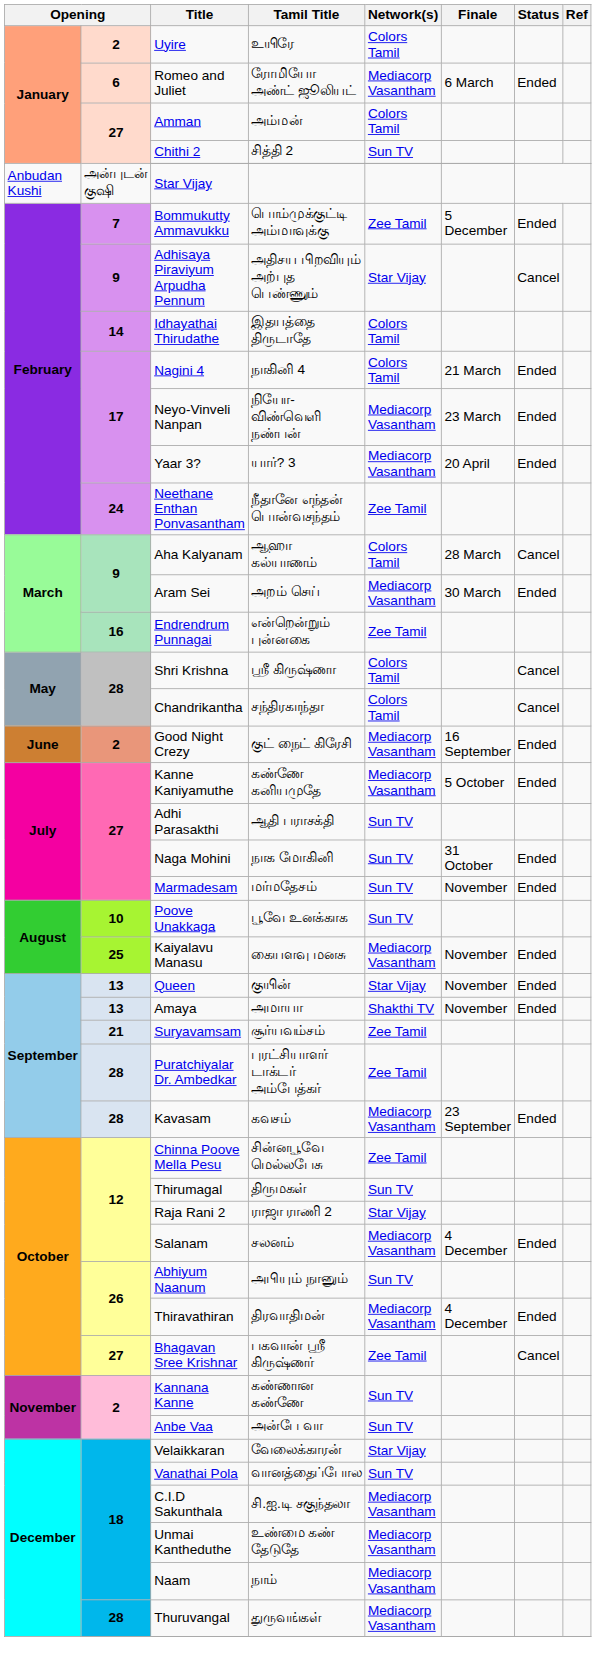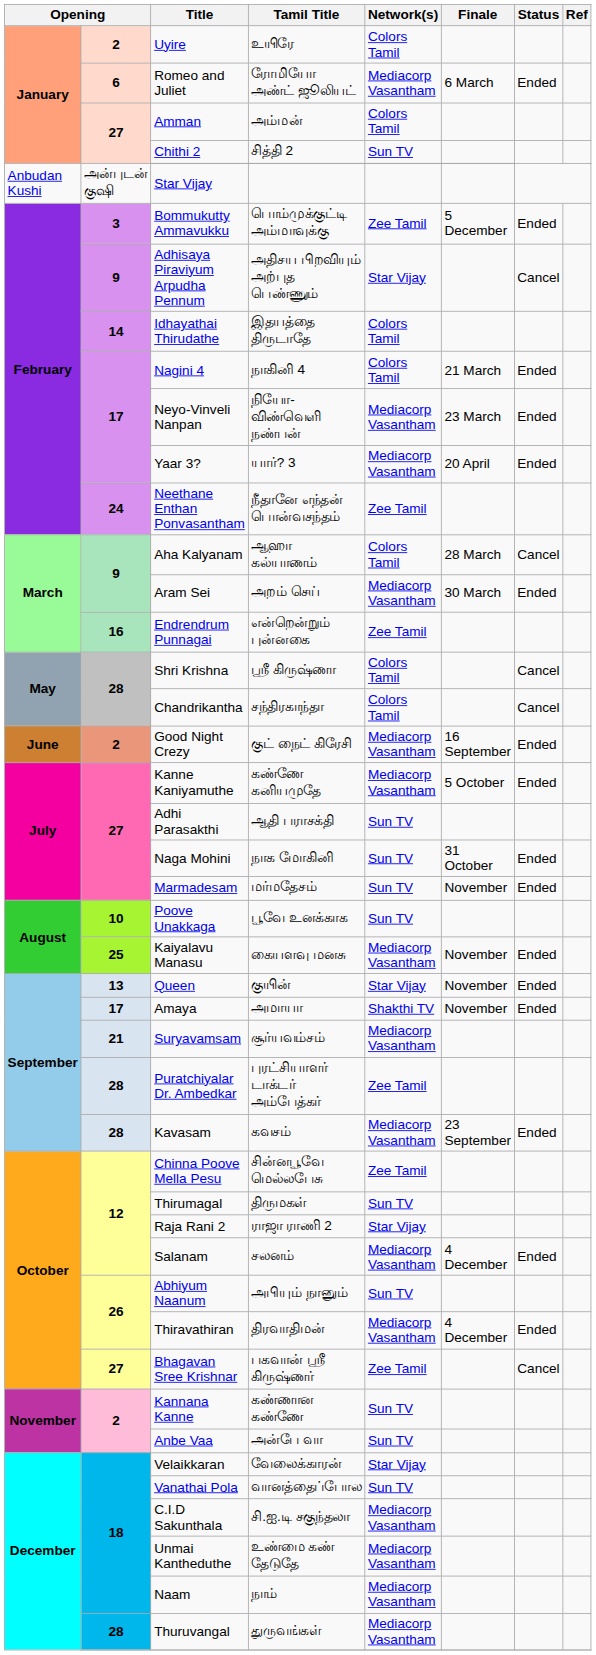(116, 223) 7 -> (116, 223) 3
(116, 1008) 13 -> (116, 1008) 17
(397, 1031) Zee Tamil -> (402, 1038) Mediacorp Vasantham
